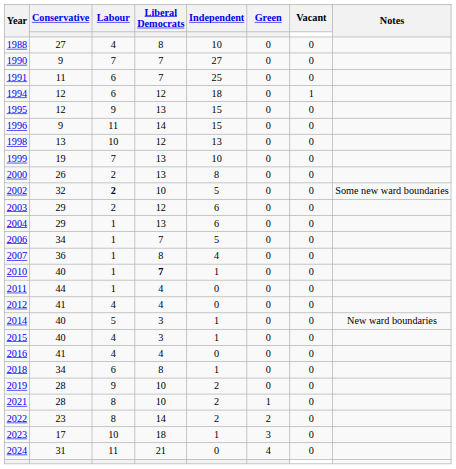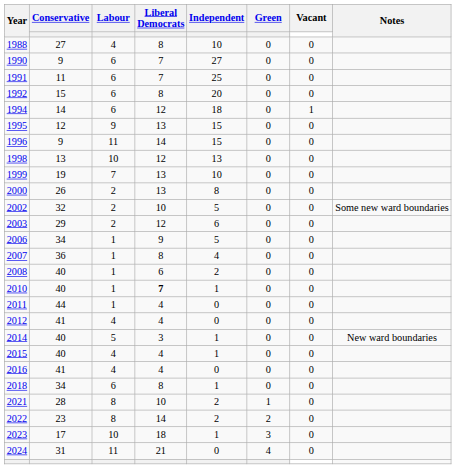(113, 61) 7 -> (113, 61) 6
+ row: (17, 93)
(61, 93) 12 -> (61, 110) 14
(113, 191) bold -> (113, 207) normal
- row: (17, 223)
(161, 239) 7 -> (161, 239) 9
+ row: (17, 272)
(161, 337) 3 -> (161, 353) 4
- row: (17, 386)
